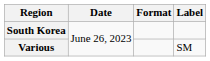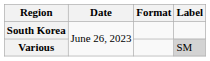(184, 47) no background -> (184, 47) lightgrey background
